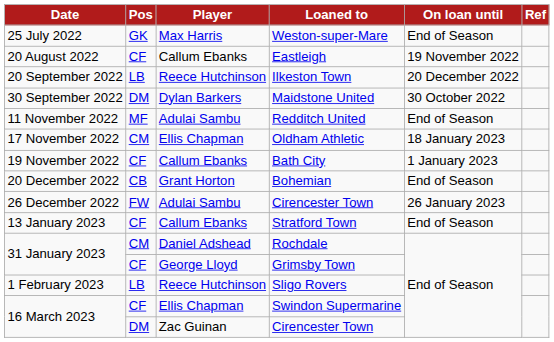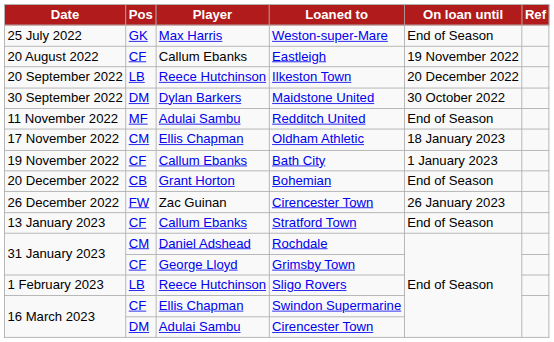(200, 202) Adulai Sambu -> (193, 202) Zac Guinan
(193, 327) Zac Guinan -> (200, 327) Adulai Sambu
